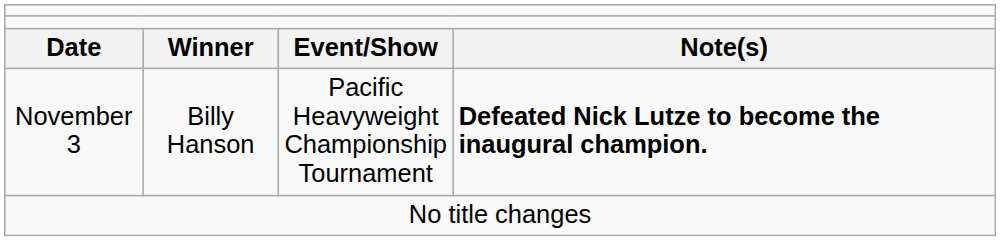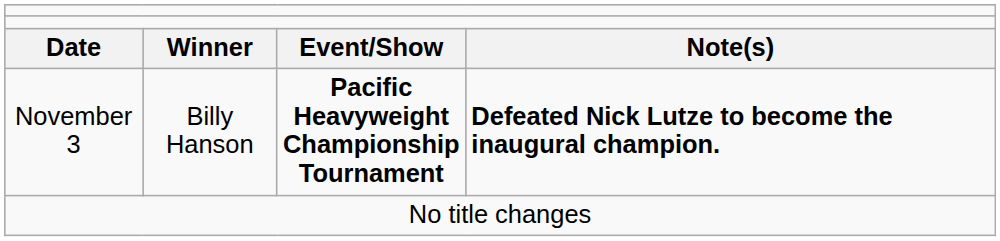(366, 131) normal -> (371, 131) bold
